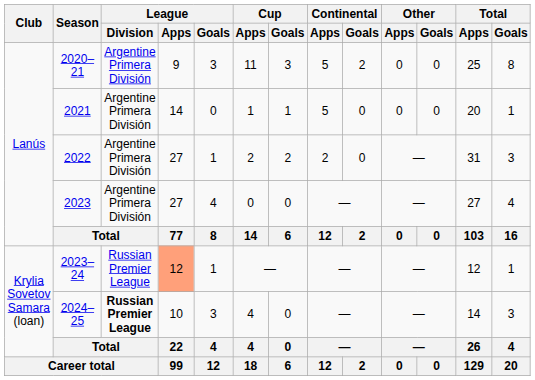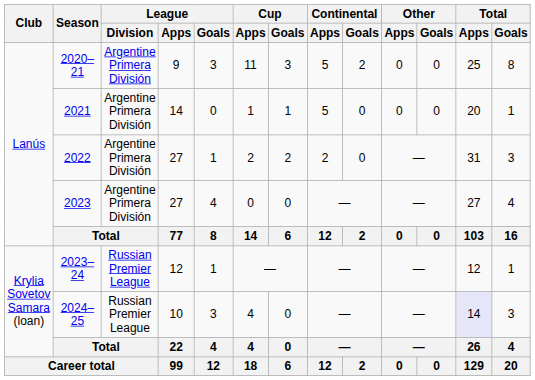(176, 268) lightsalmon background -> (176, 268) no background
(130, 314) bold -> (130, 314) normal
(474, 314) no background -> (474, 314) lavender background
